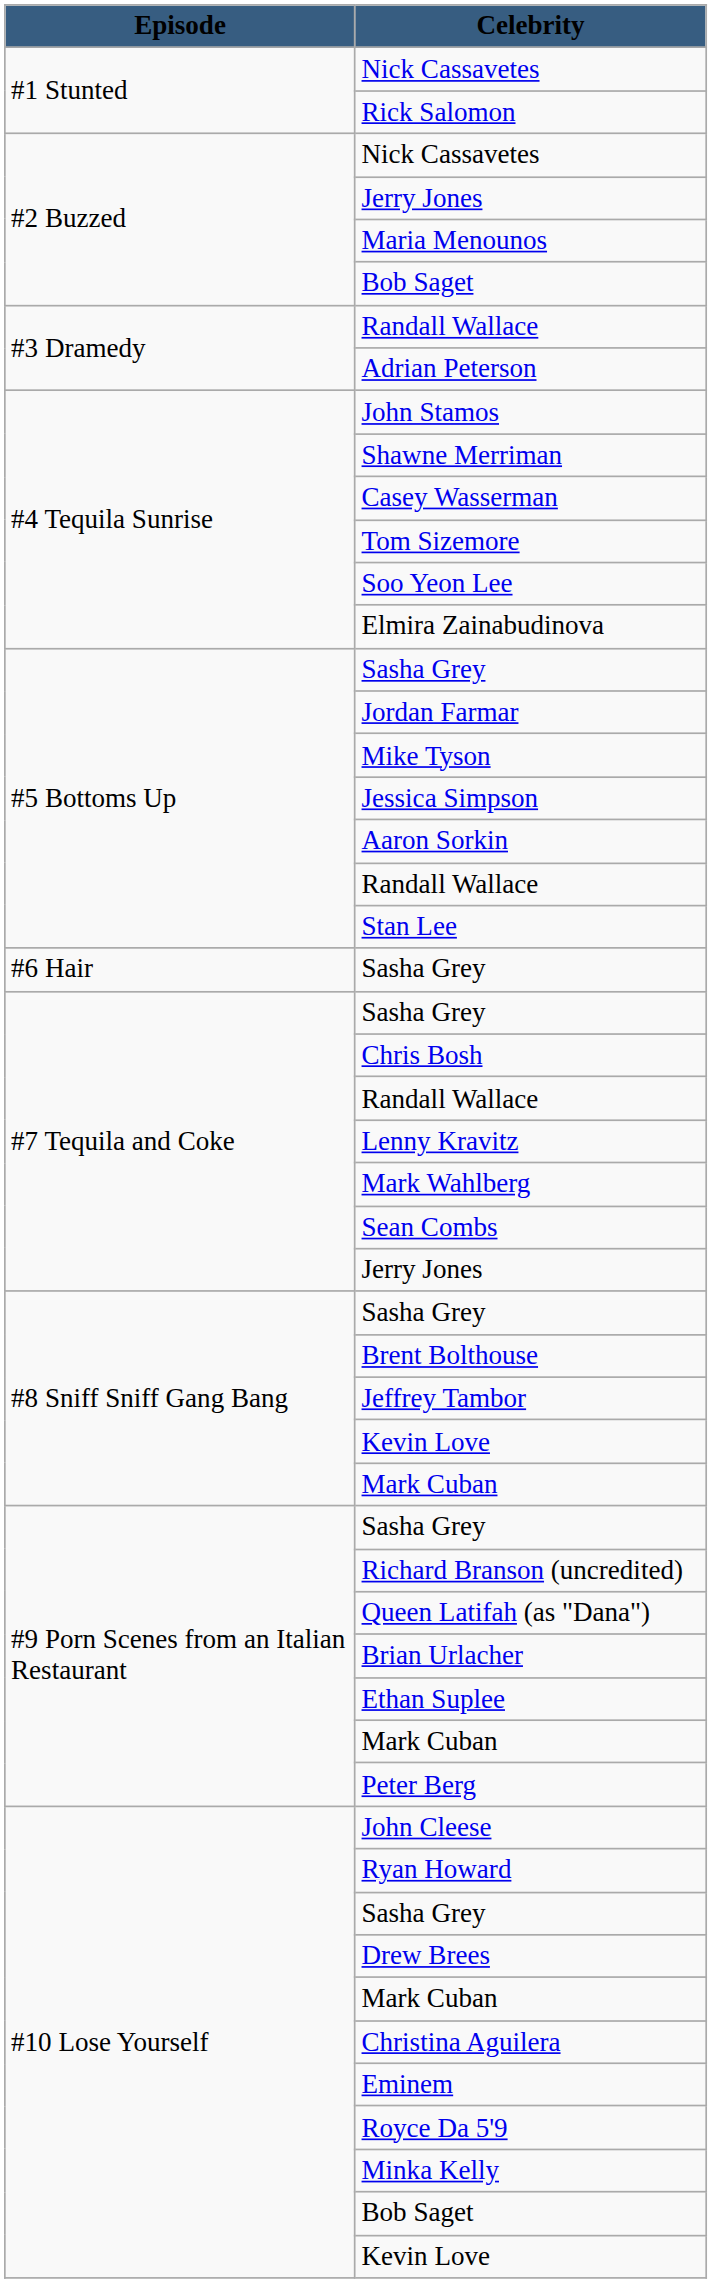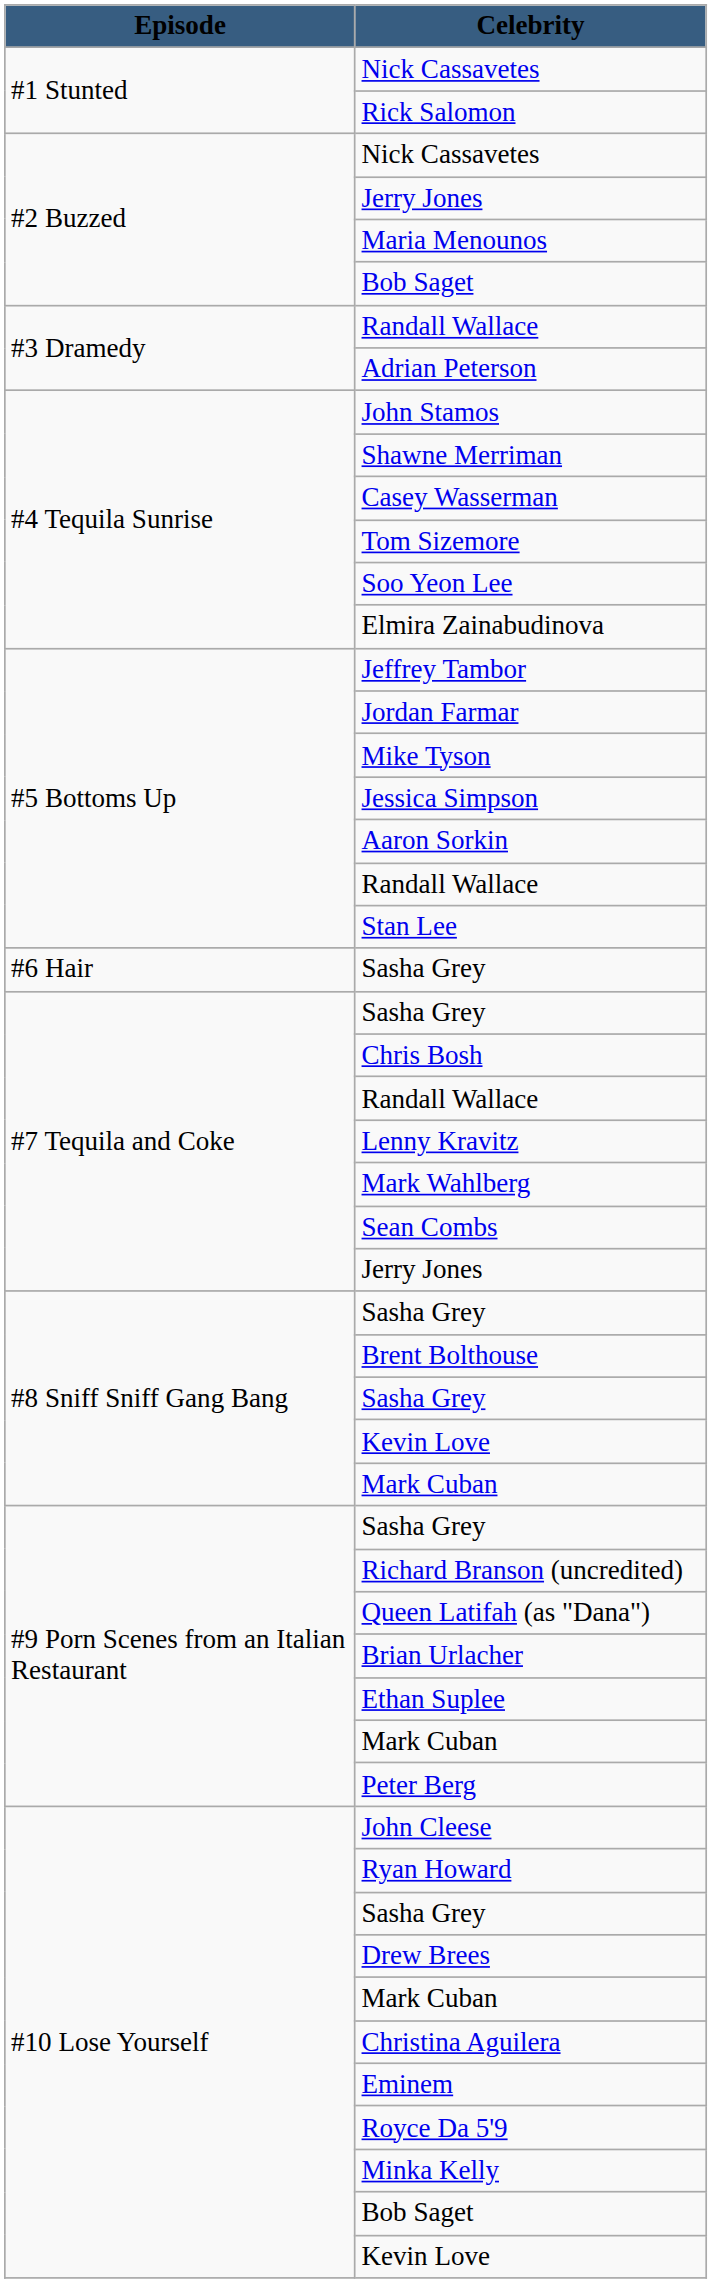(423, 669) Sasha Grey -> (444, 669) Jeffrey Tambor
(444, 1398) Jeffrey Tambor -> (423, 1398) Sasha Grey
